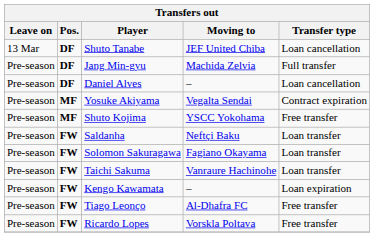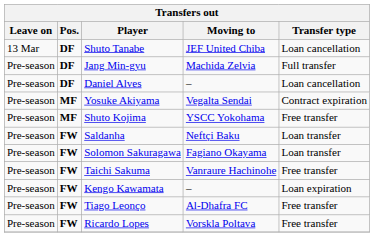(311, 170) Loan transfer -> (309, 170) Free transfer
